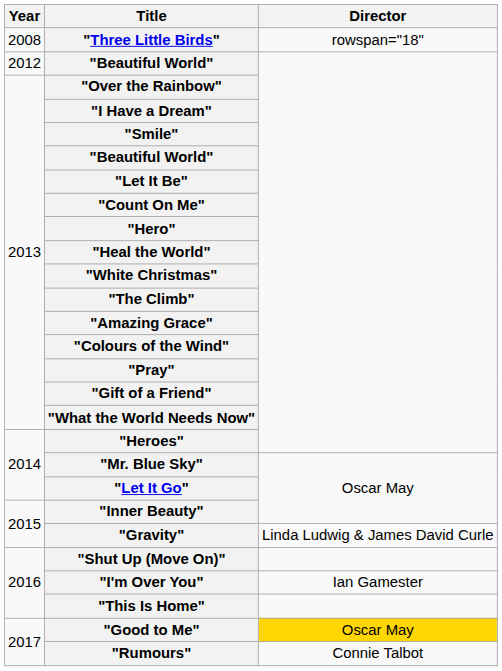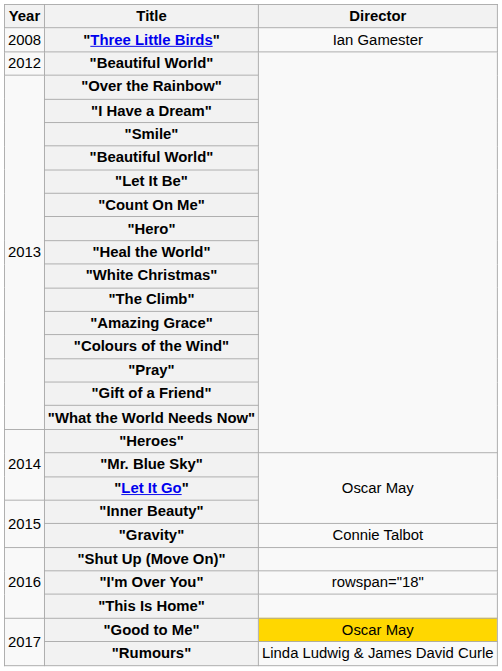(378, 39) rowspan="18" -> (378, 39) Ian Gamester
(378, 535) Linda Ludwig & James David Curle -> (378, 535) Connie Talbot
(378, 582) Ian Gamester -> (378, 582) rowspan="18"
(378, 653) Connie Talbot -> (378, 653) Linda Ludwig & James David Curle
